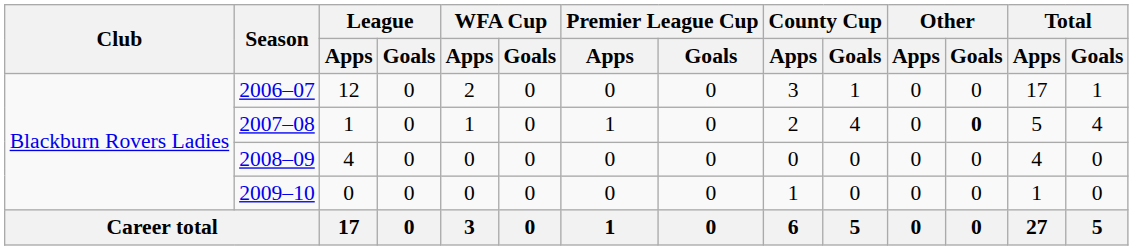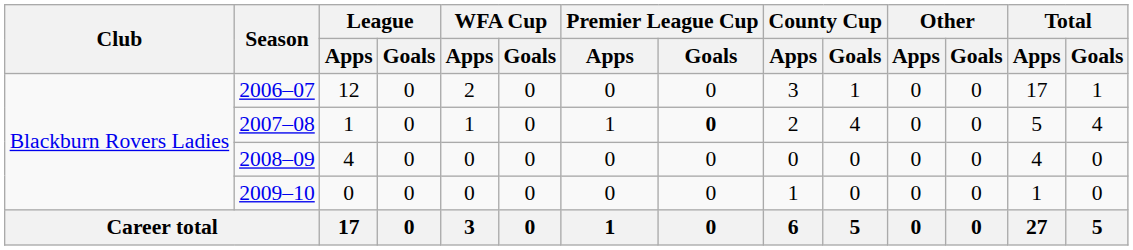(711, 124) normal -> (711, 124) bold
(976, 124) bold -> (976, 124) normal
